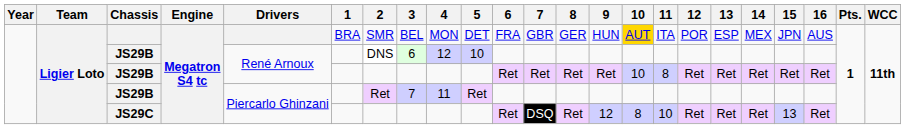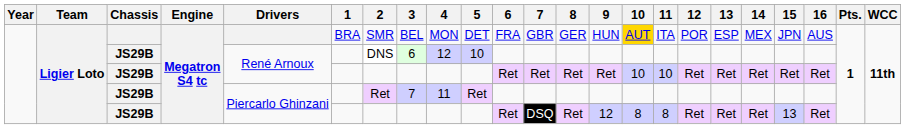(666, 74) 8 -> (666, 74) 10
(134, 114) JS29C -> (134, 114) JS29B
(666, 114) 10 -> (666, 114) 8
